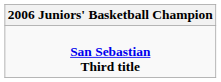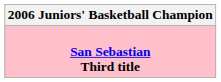(110, 59) no background -> (110, 59) pink background
